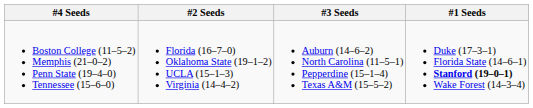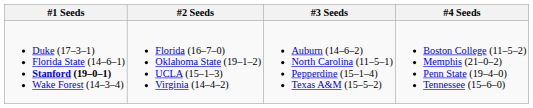columns swapped: (467, 12) <-> (71, 12)
